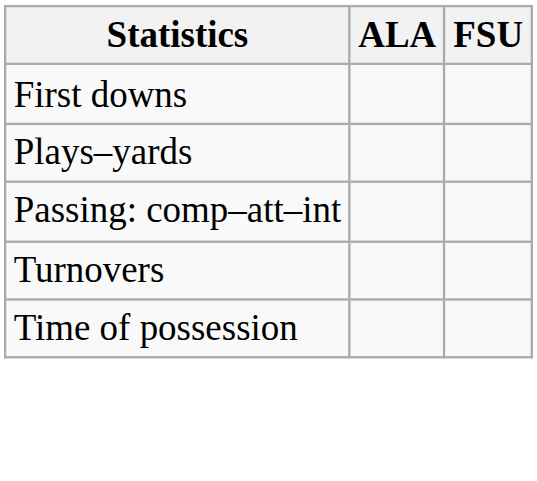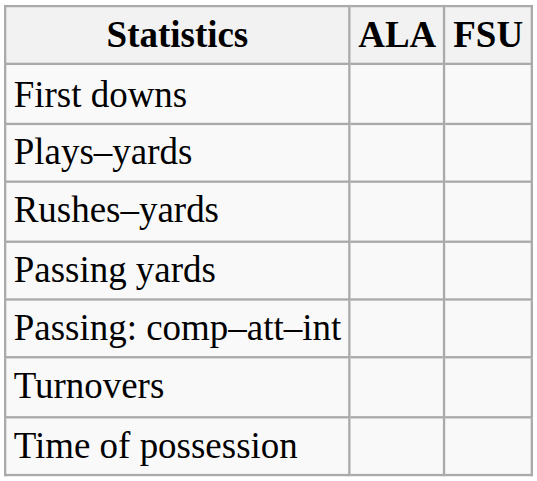+ row: (116, 210)
+ row: (115, 269)
